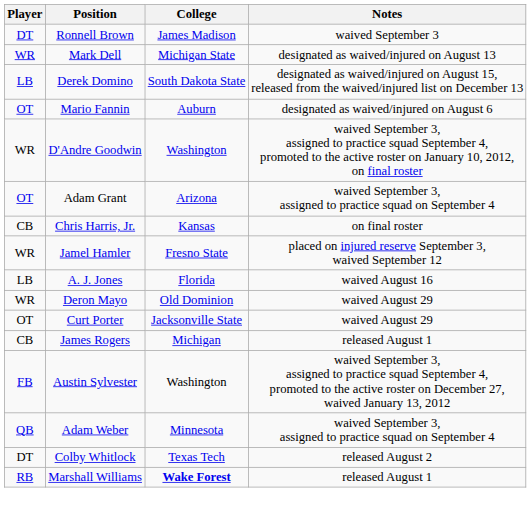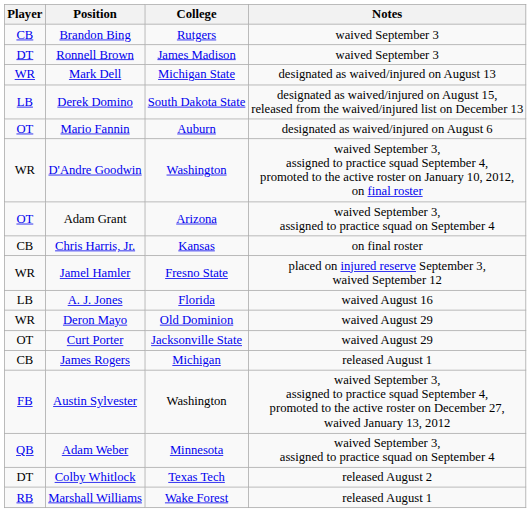+ row: (95, 34)
(197, 477) bold -> (197, 497) normal
